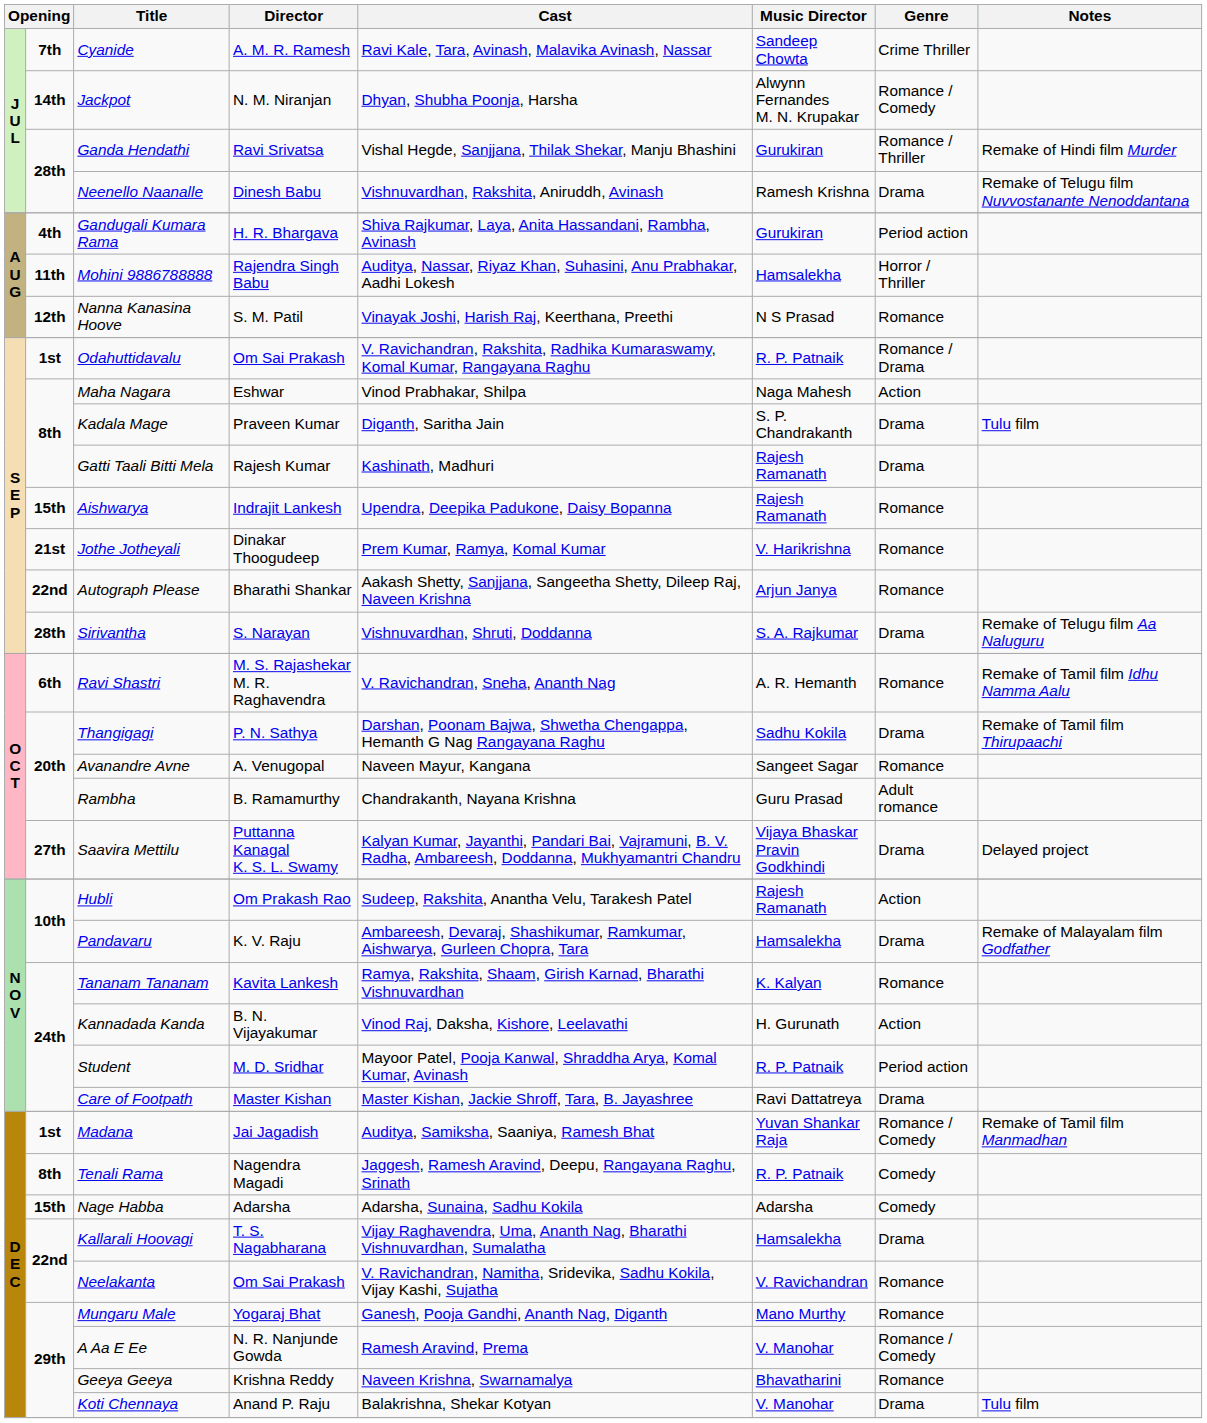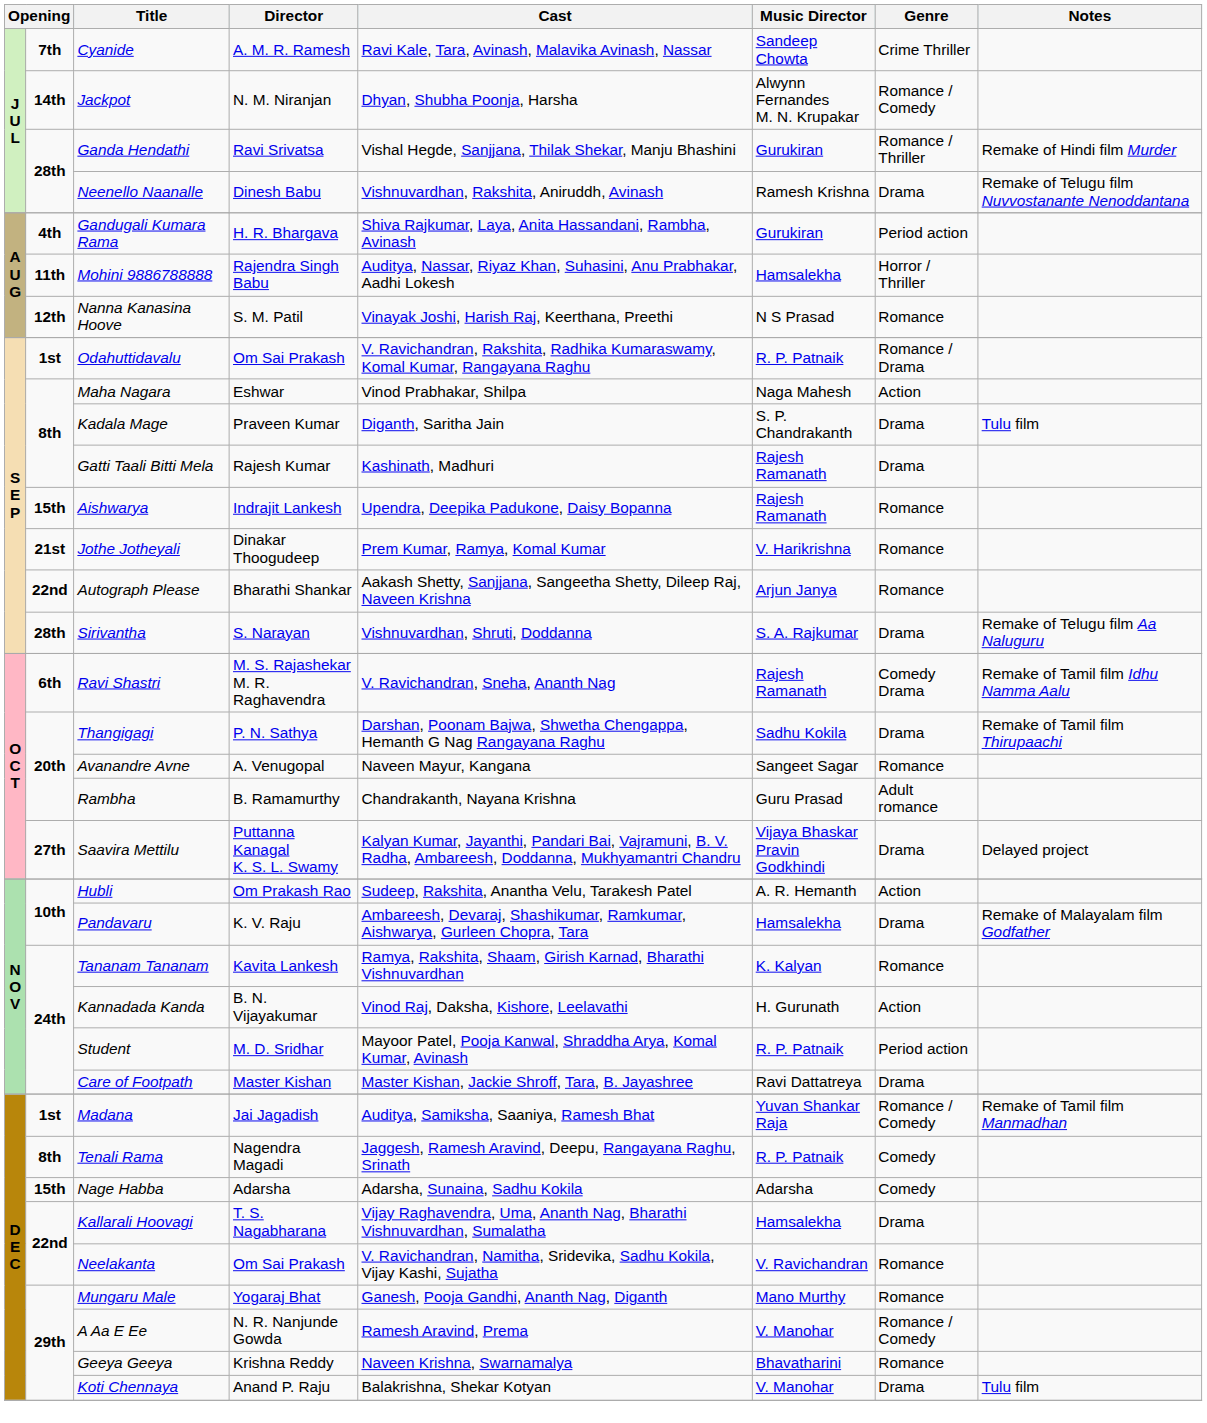(806, 682) A. R. Hemanth -> (791, 682) Rajesh Ramanath
(911, 682) Romance -> (907, 682) Comedy Drama
(791, 899) Rajesh Ramanath -> (806, 891) A. R. Hemanth
